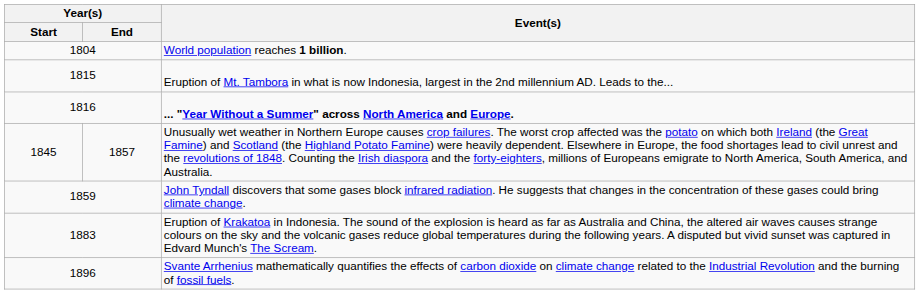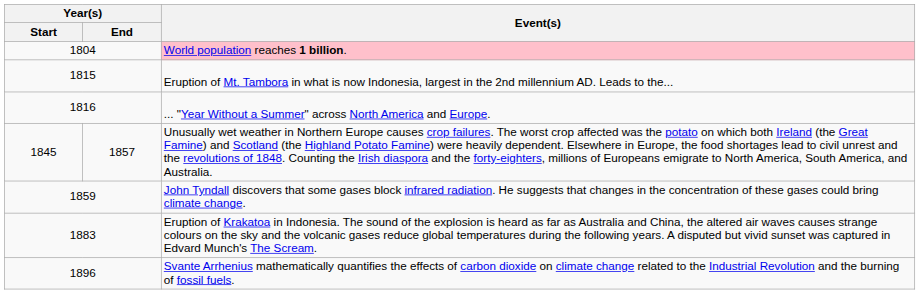(255, 50) no background -> (255, 50) pink background
(538, 107) bold -> (538, 107) normal
